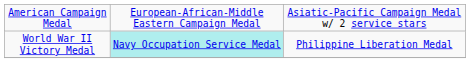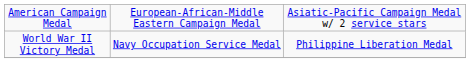(197, 45) paleturquoise background -> (197, 45) no background
